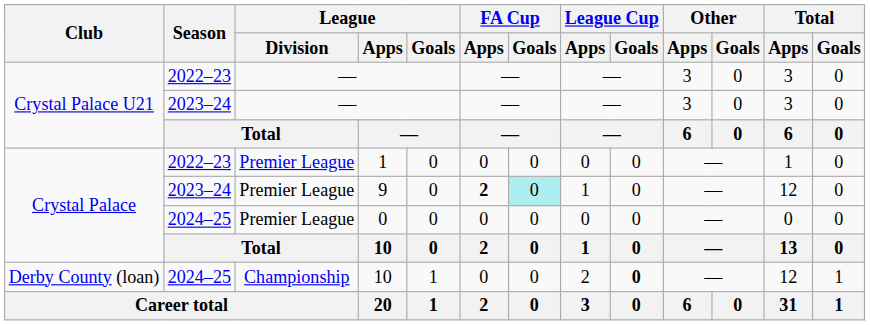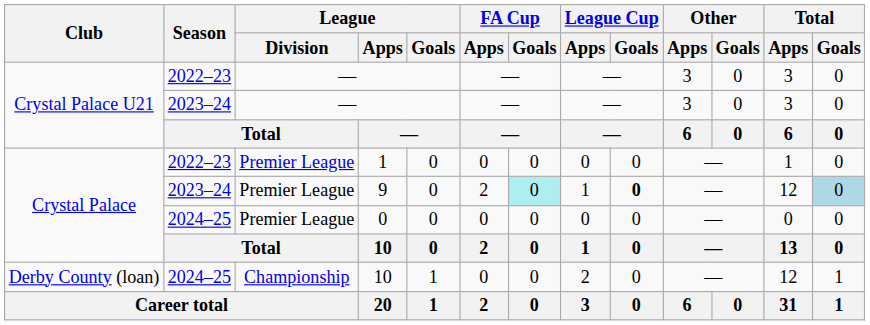(484, 190) bold -> (484, 190) normal
(636, 190) normal -> (636, 190) bold
(839, 190) no background -> (839, 190) lightblue background
(636, 276) bold -> (636, 276) normal
